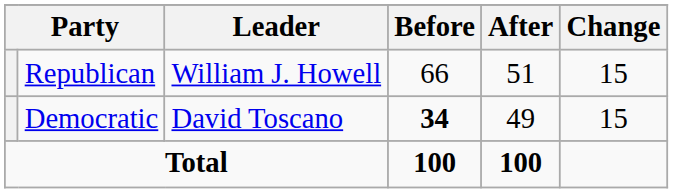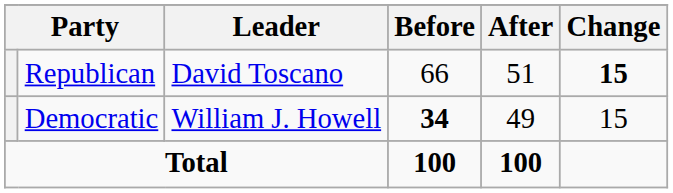(276, 72) William J. Howell -> (257, 72) David Toscano
(613, 72) normal -> (613, 72) bold
(257, 118) David Toscano -> (276, 118) William J. Howell
